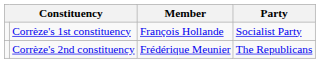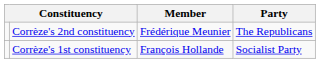rows swapped: (72, 31) <-> (73, 49)
